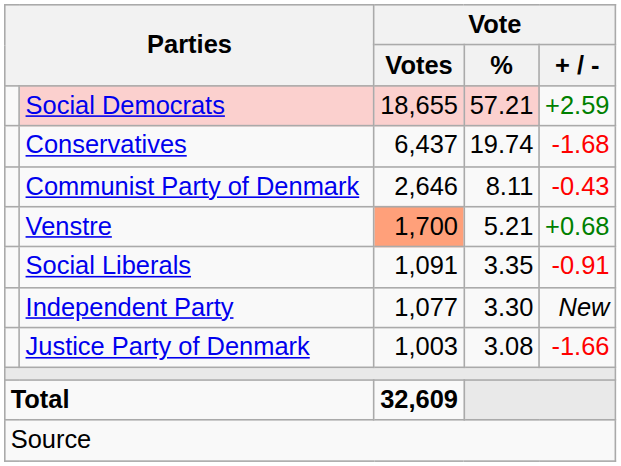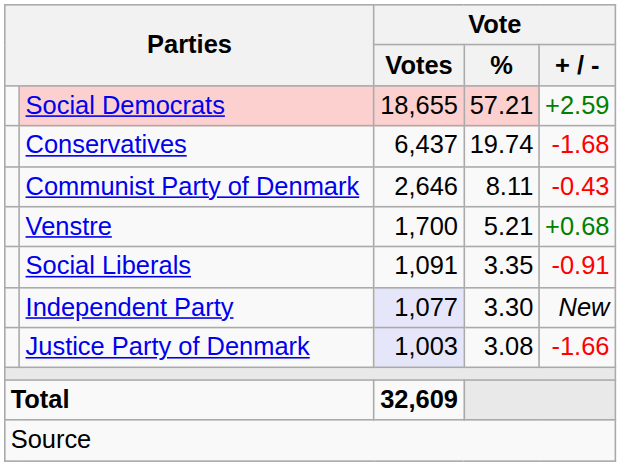(426, 226) lightsalmon background -> (426, 226) no background
(426, 307) no background -> (426, 307) lavender background
(426, 347) no background -> (426, 347) lavender background
